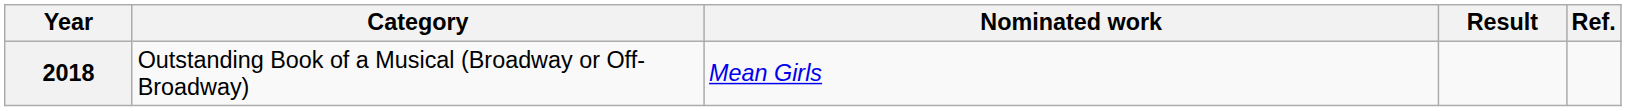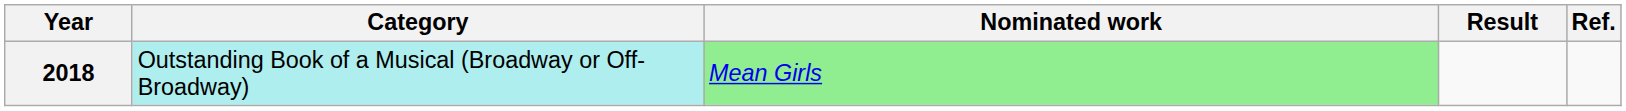(391, 73) no background -> (391, 73) paleturquoise background
(766, 73) no background -> (766, 73) lightgreen background
